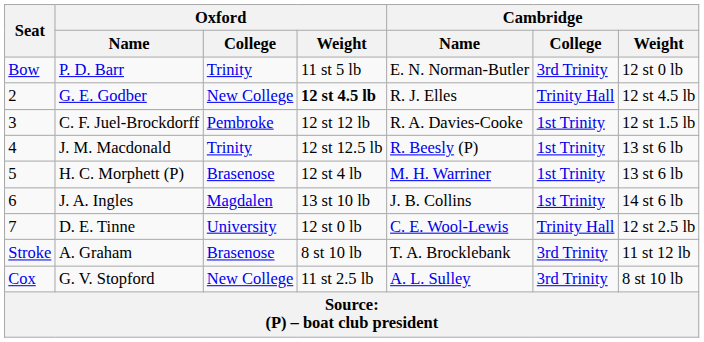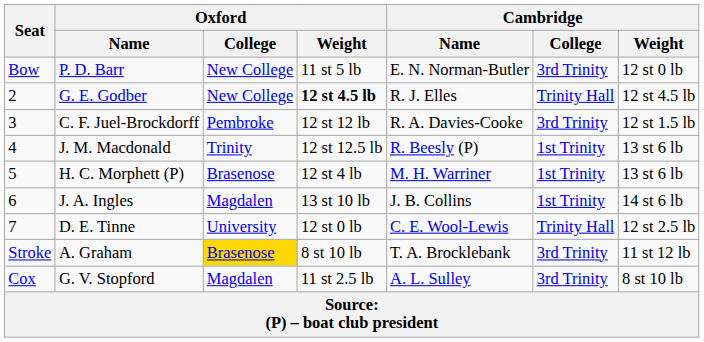(229, 69) Trinity -> (250, 69) New College
(571, 122) 1st Trinity -> (572, 122) 3rd Trinity
(241, 252) no background -> (241, 252) gold background
(250, 278) New College -> (240, 278) Magdalen
